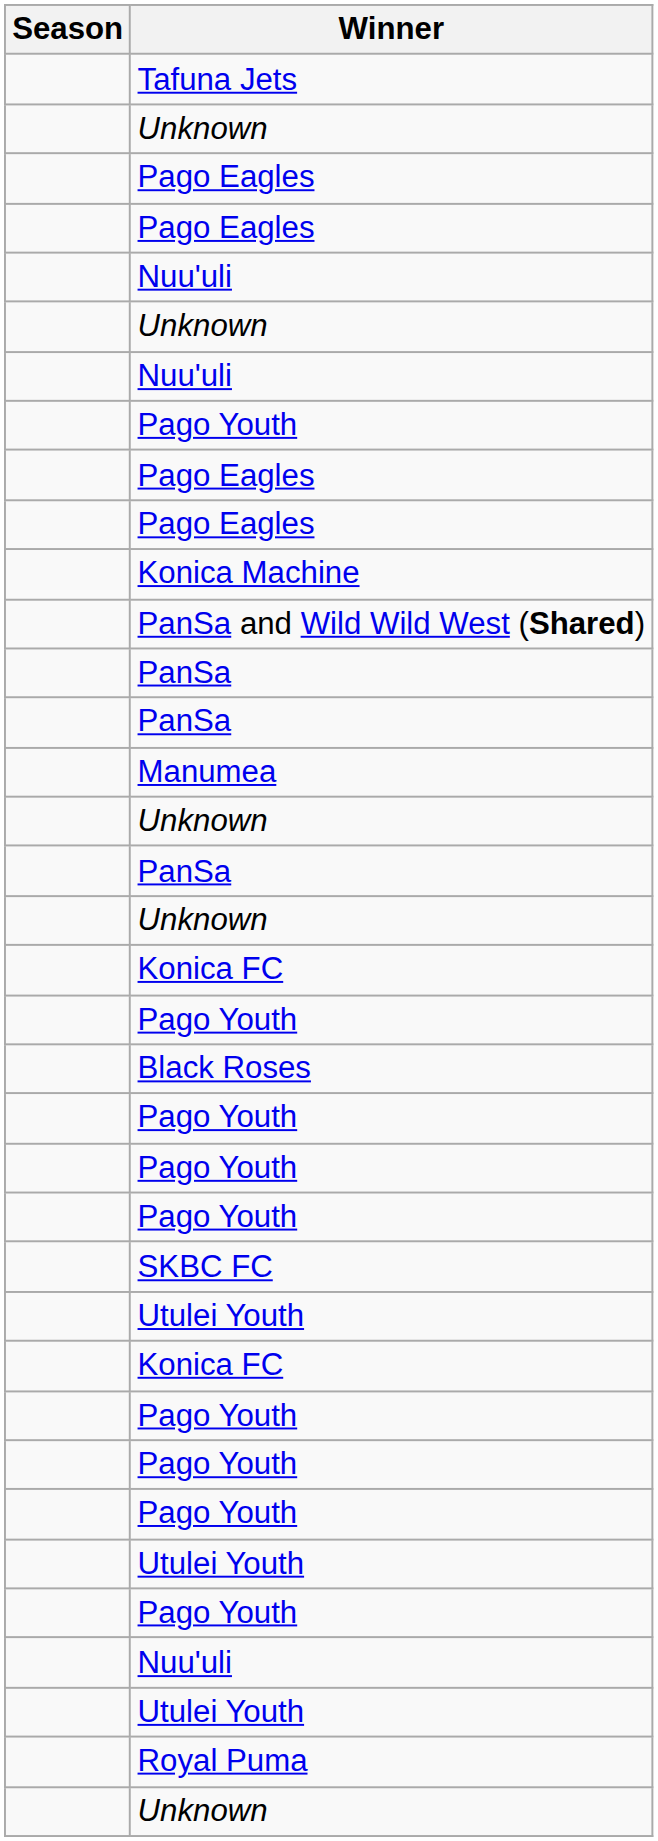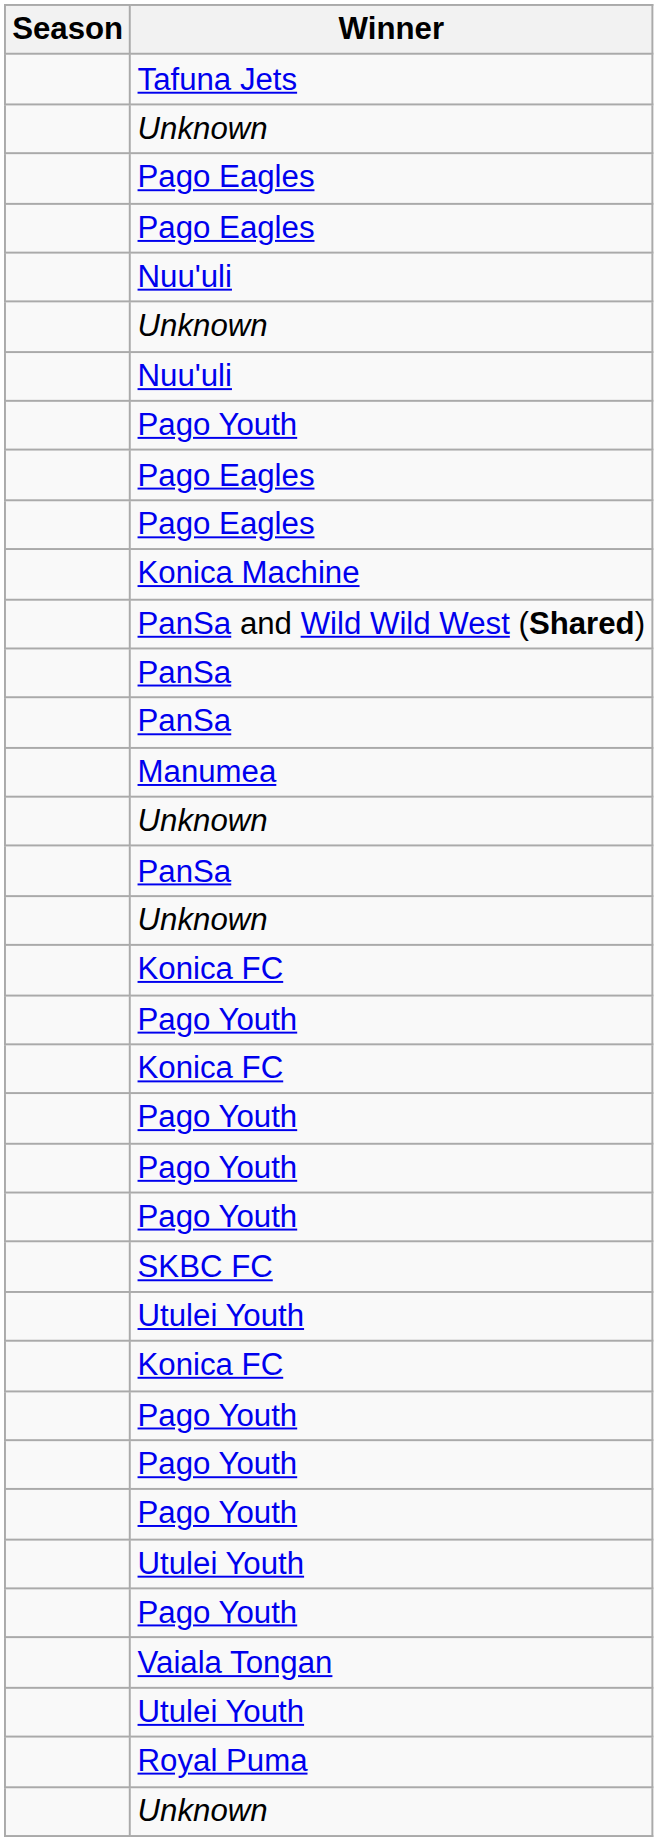(224, 1068) Black Roses -> (210, 1068) Konica FC
(185, 1662) Nuu'uli -> (235, 1662) Vaiala Tongan
